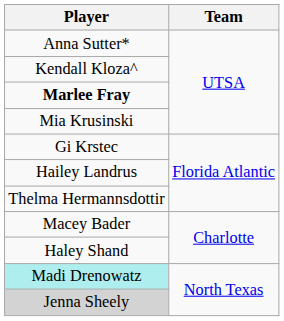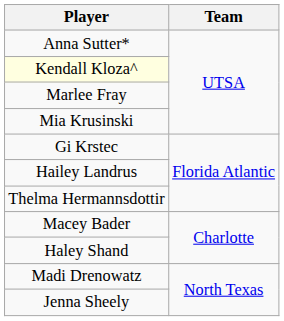(86, 69) no background -> (86, 69) lightyellow background
(86, 95) bold -> (86, 95) normal
(86, 276) paleturquoise background -> (86, 276) no background
(86, 302) lightgrey background -> (86, 302) no background
